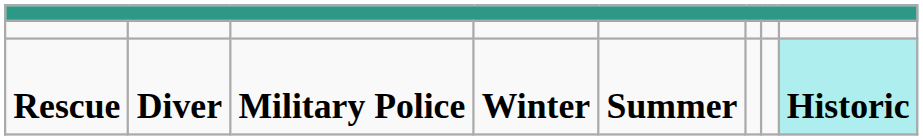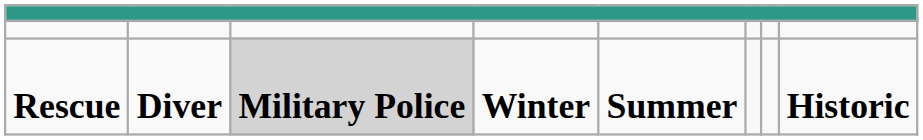(352, 105) no background -> (352, 105) lightgrey background
(848, 105) paleturquoise background -> (848, 105) no background
